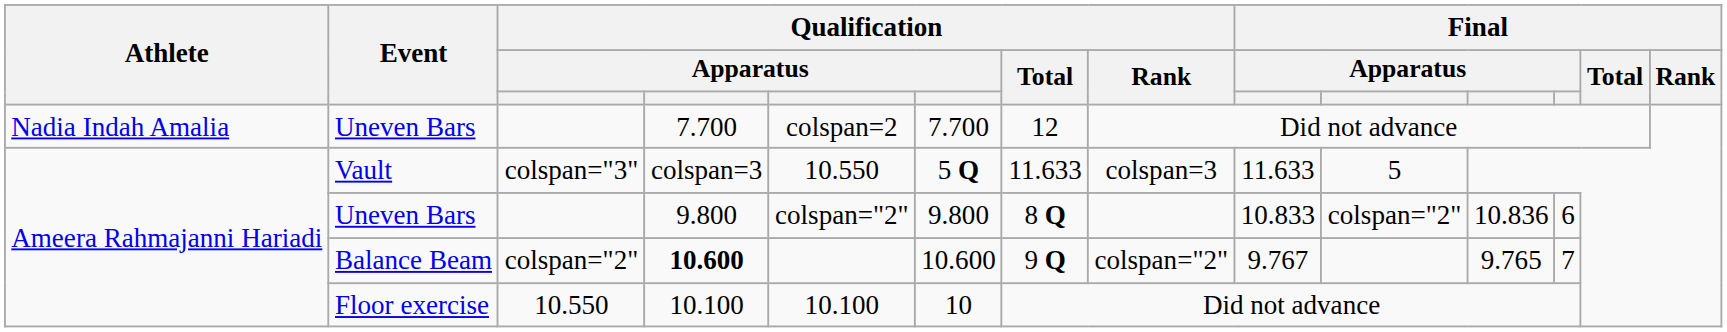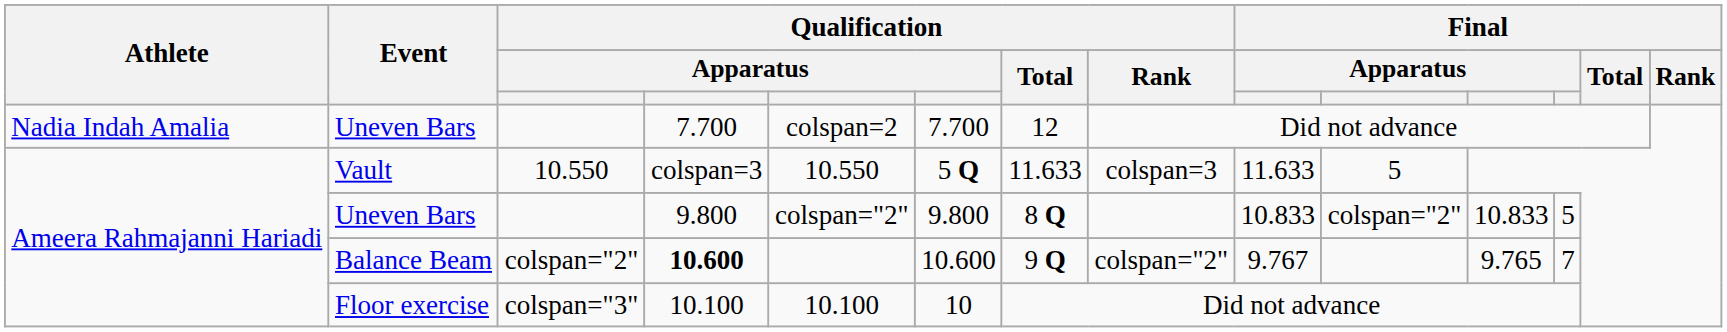(571, 170) colspan="3" -> (571, 170) 10.550
(1511, 215) 10.836 -> (1511, 215) 10.833
(1568, 215) 6 -> (1568, 215) 5
(571, 304) 10.550 -> (571, 304) colspan="3"
